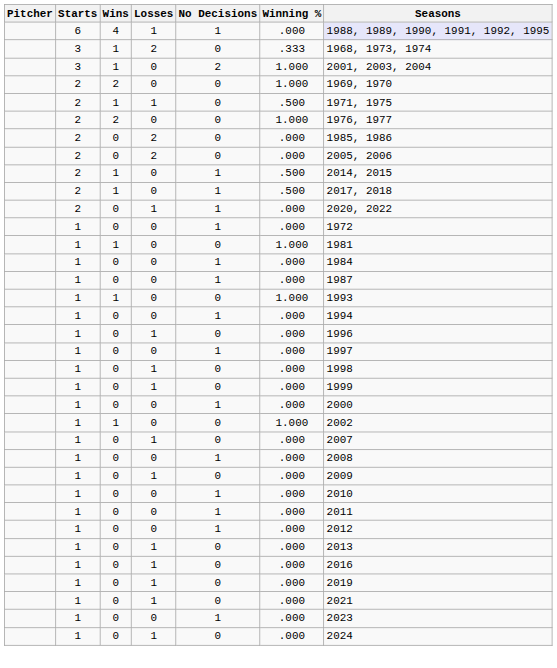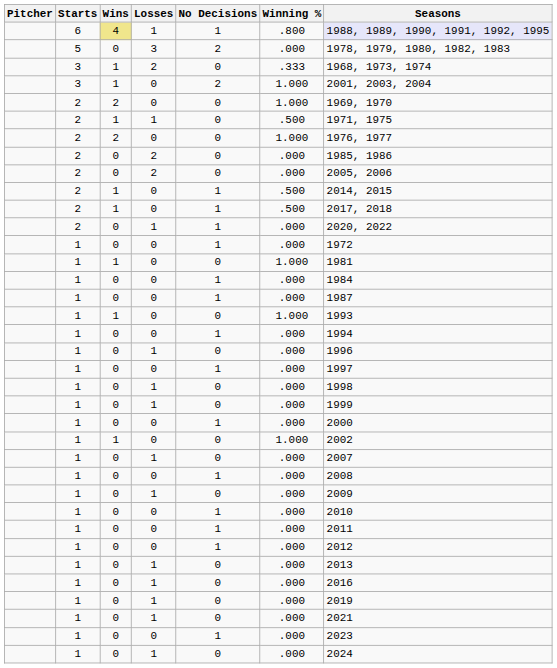(116, 31) no background -> (116, 31) khaki background
(292, 31) .000 -> (292, 31) .800
+ row: (78, 49)
